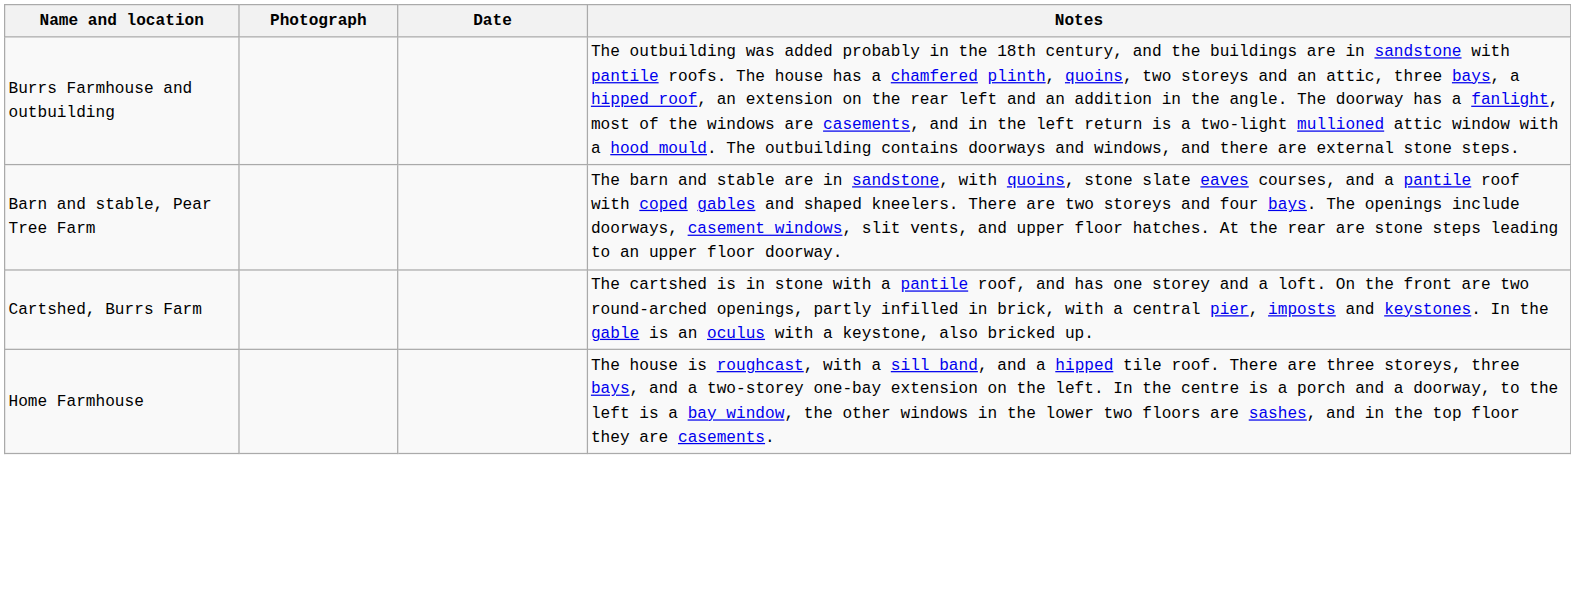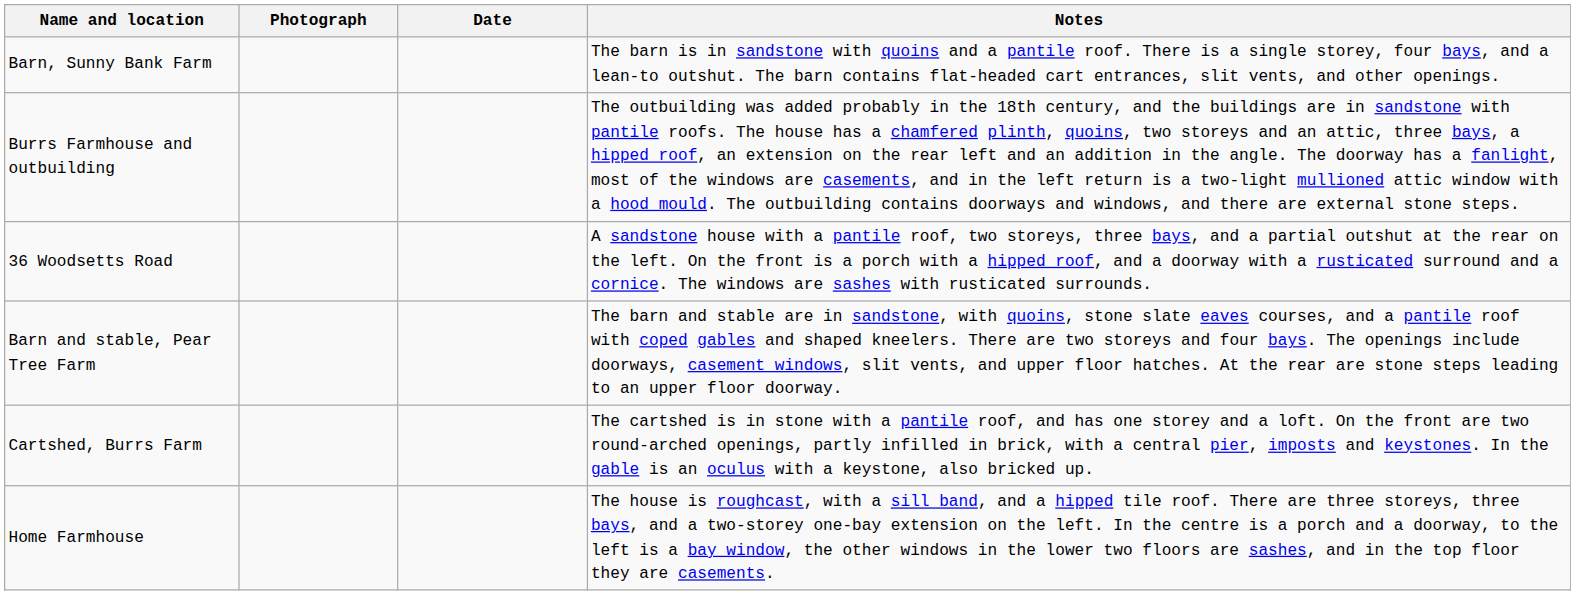+ row: (110, 64)
+ row: (91, 261)
